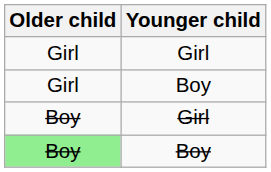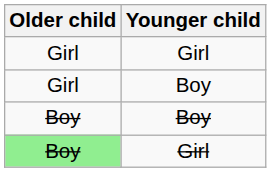(193, 118) Girl -> (193, 118) Boy
(193, 150) Boy -> (193, 150) Girl
